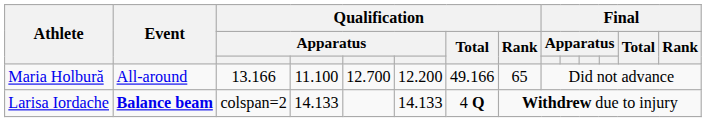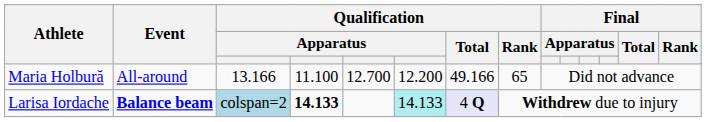(254, 103) no background -> (254, 103) lightblue background
(317, 103) normal -> (317, 103) bold
(420, 103) no background -> (420, 103) paleturquoise background
(472, 103) no background -> (472, 103) lavender background
